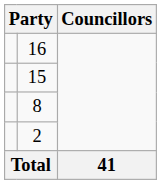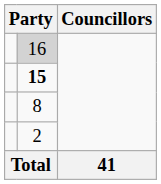(37, 48) no background -> (37, 48) lightgrey background
(37, 77) normal -> (37, 77) bold
